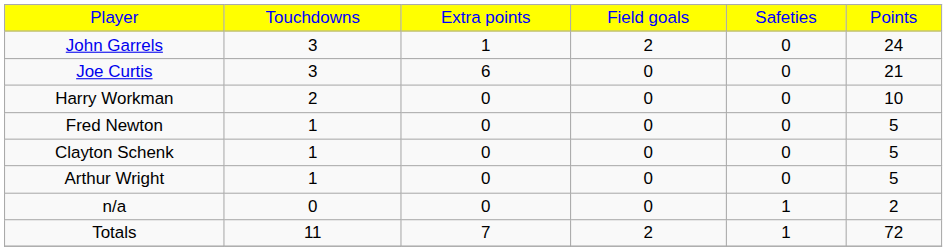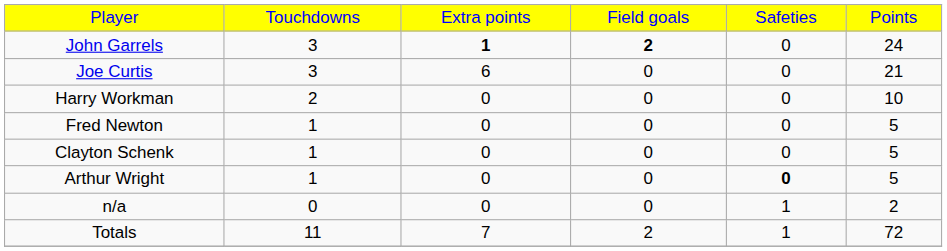(486, 44) normal -> (486, 44) bold
(648, 44) normal -> (648, 44) bold
(786, 179) normal -> (786, 179) bold
